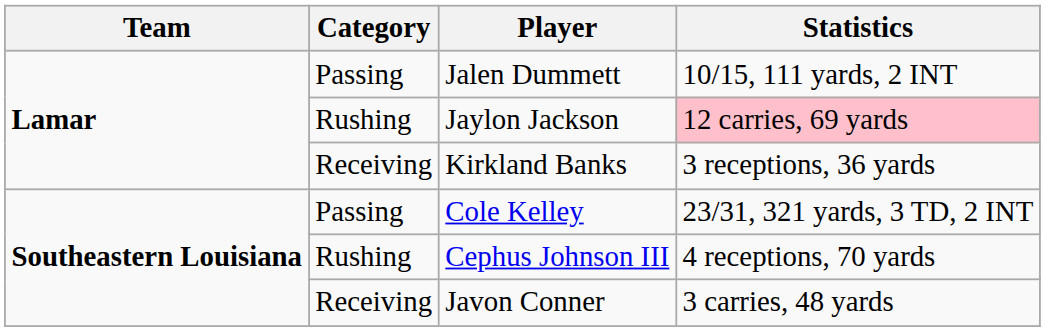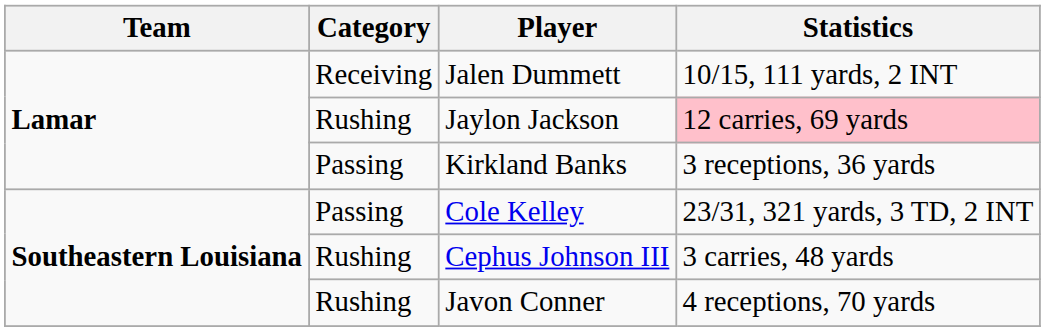(359, 73) Passing -> (374, 73) Receiving
(374, 165) Receiving -> (359, 165) Passing
(809, 256) 4 receptions, 70 yards -> (788, 256) 3 carries, 48 yards
(374, 302) Receiving -> (363, 302) Rushing
(788, 302) 3 carries, 48 yards -> (809, 302) 4 receptions, 70 yards
